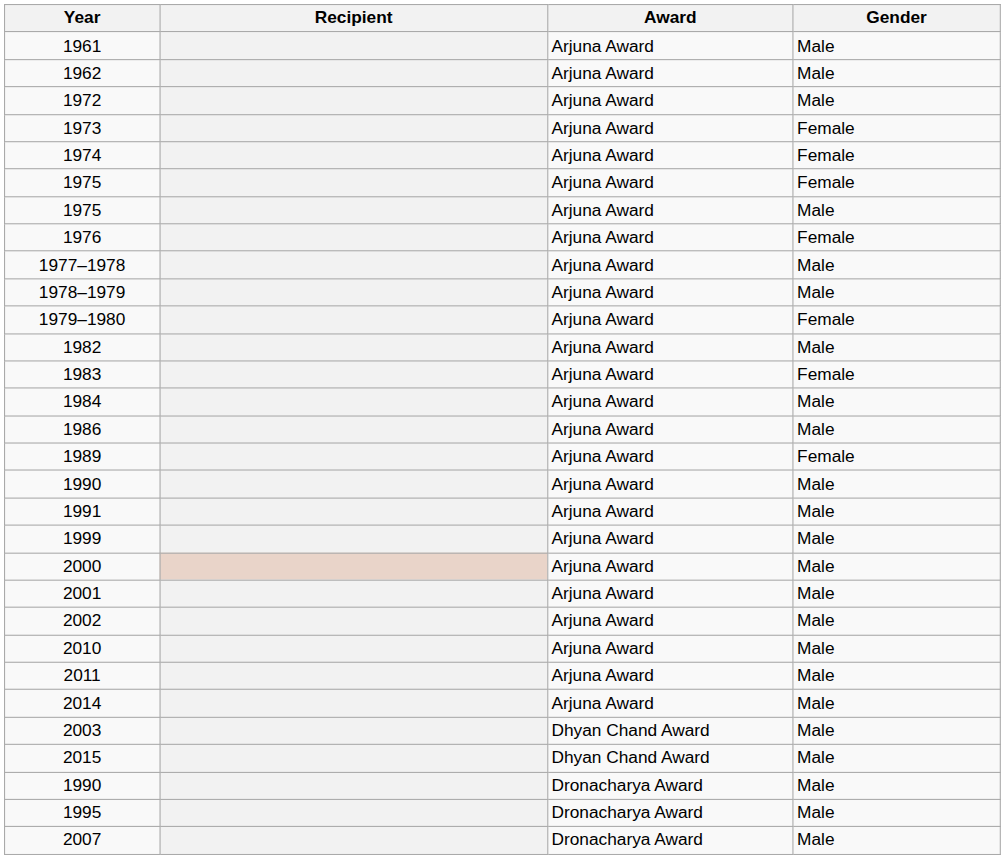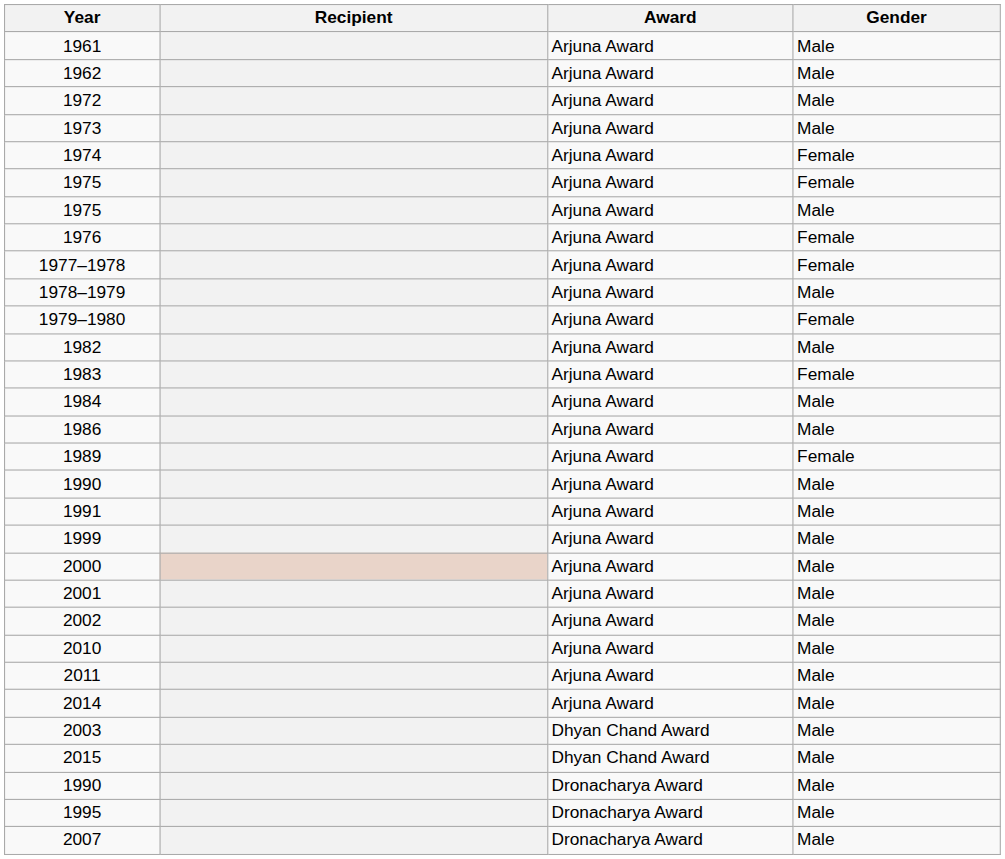(826, 127) Female -> (816, 127) Male
(816, 264) Male -> (826, 264) Female
